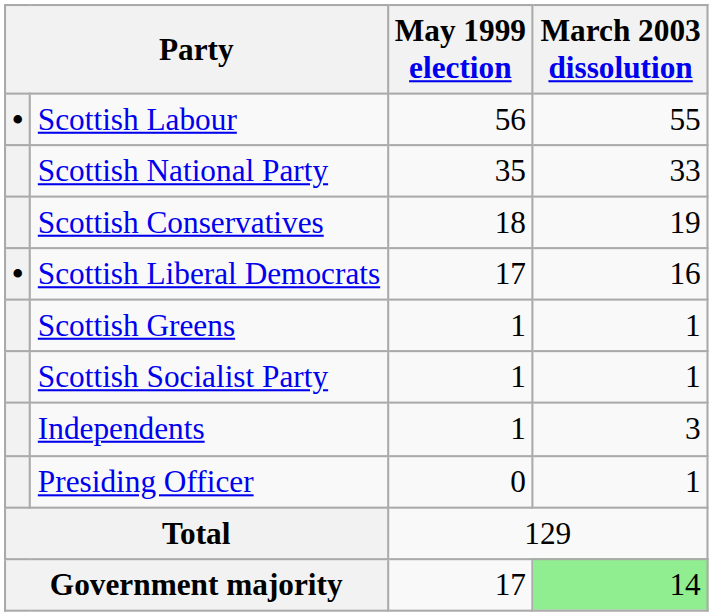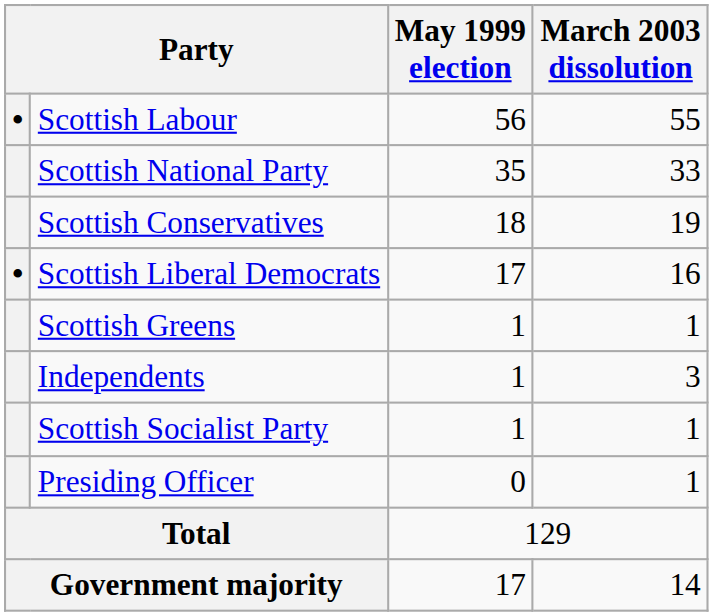rows swapped: (183, 377) <-> (121, 428)
(685, 583) lightgreen background -> (685, 583) no background
